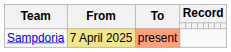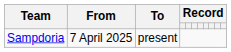(101, 38) khaki background -> (101, 38) no background
(158, 38) lightsalmon background -> (158, 38) no background
